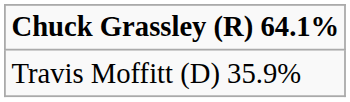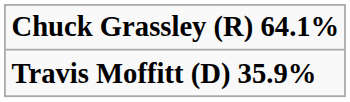(156, 72) normal -> (164, 72) bold
